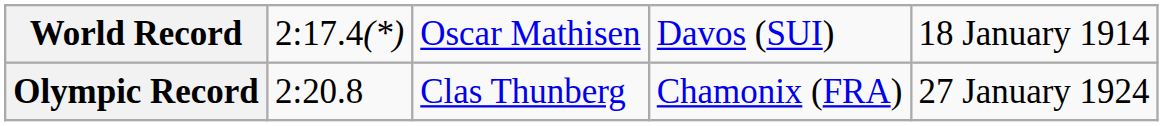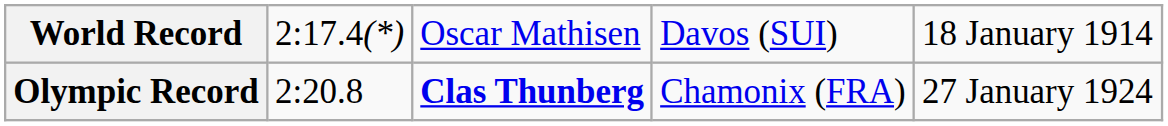(523, 91) normal -> (532, 91) bold
